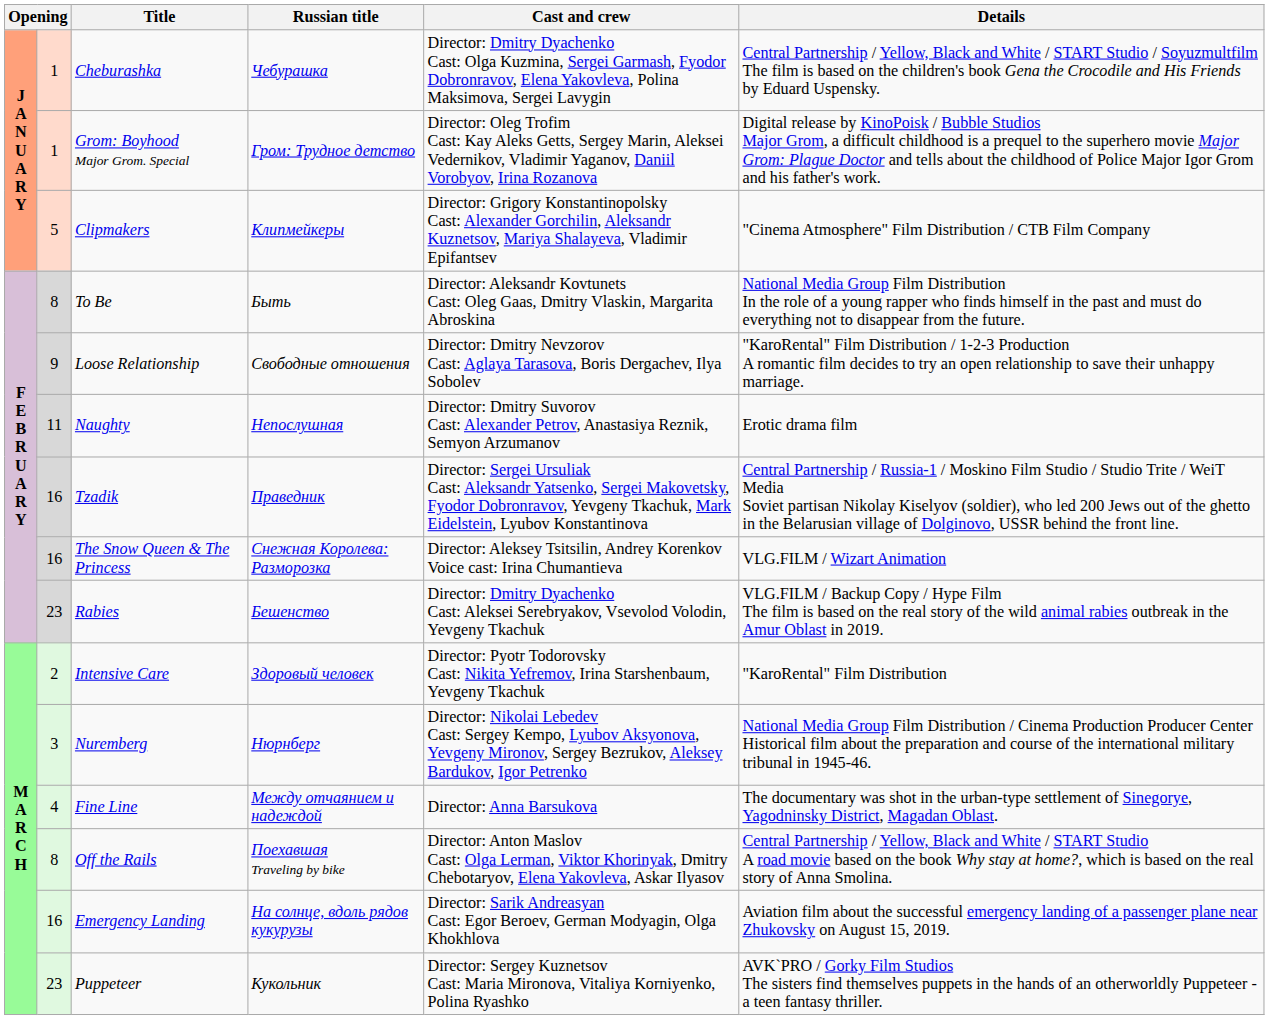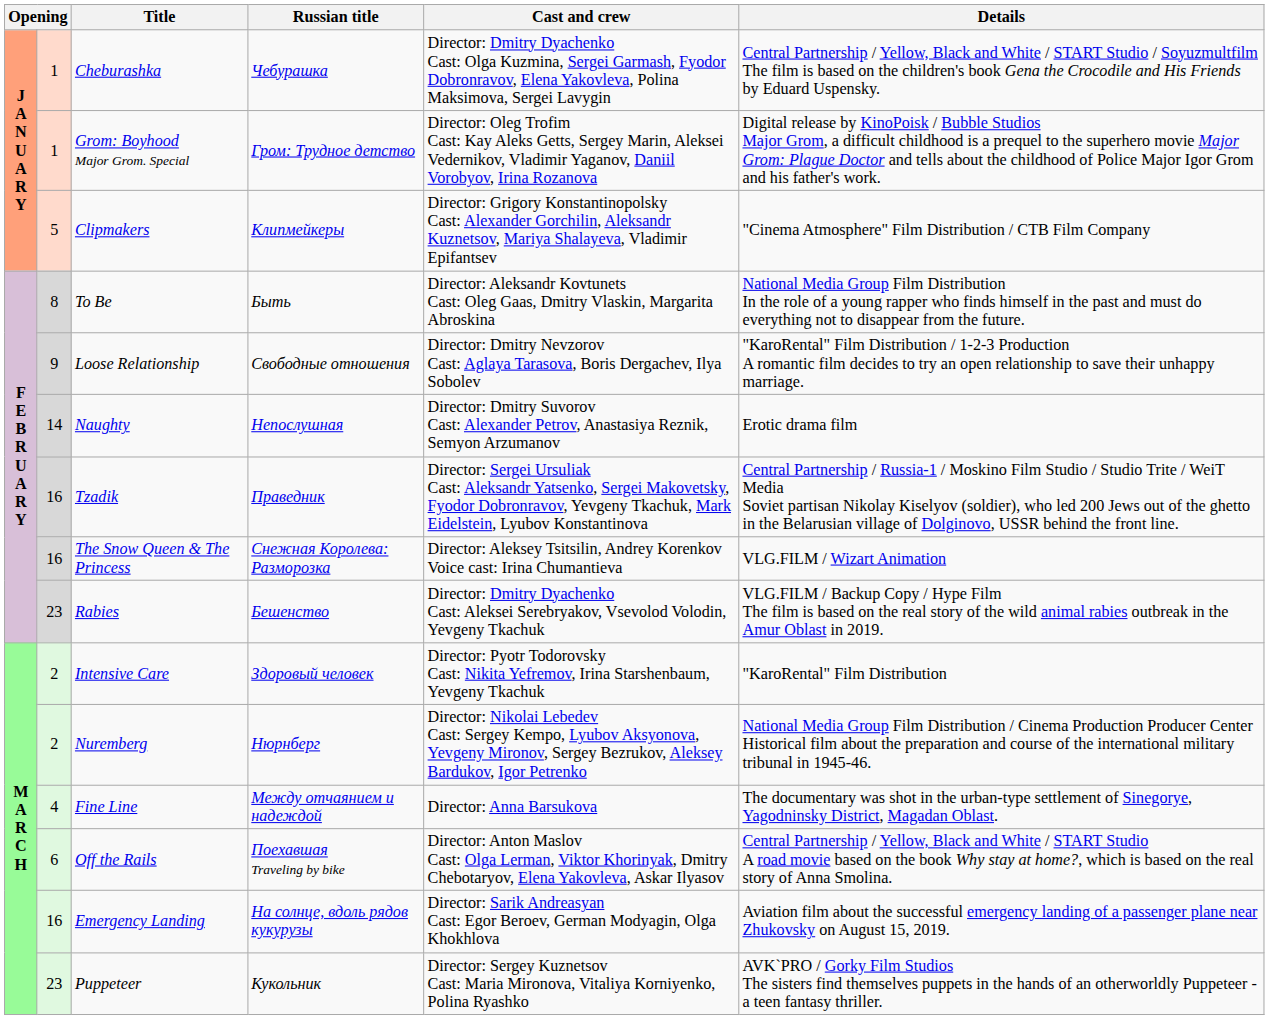(54, 425) 11 -> (54, 425) 14
(54, 744) 3 -> (54, 744) 2
(54, 859) 8 -> (54, 859) 6
